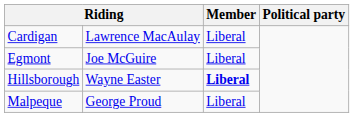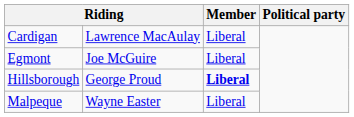(123, 79) Wayne Easter -> (123, 79) George Proud
(123, 101) George Proud -> (123, 101) Wayne Easter
